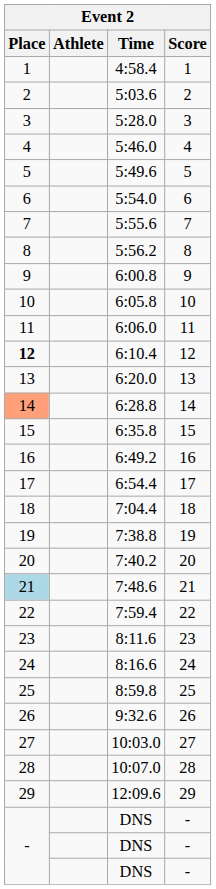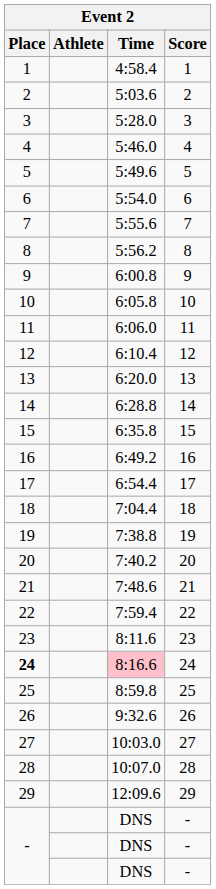(27, 353) bold -> (27, 353) normal
(27, 405) lightsalmon background -> (27, 405) no background
(27, 586) lightblue background -> (27, 586) no background
(27, 664) normal -> (27, 664) bold
(136, 664) no background -> (136, 664) pink background
